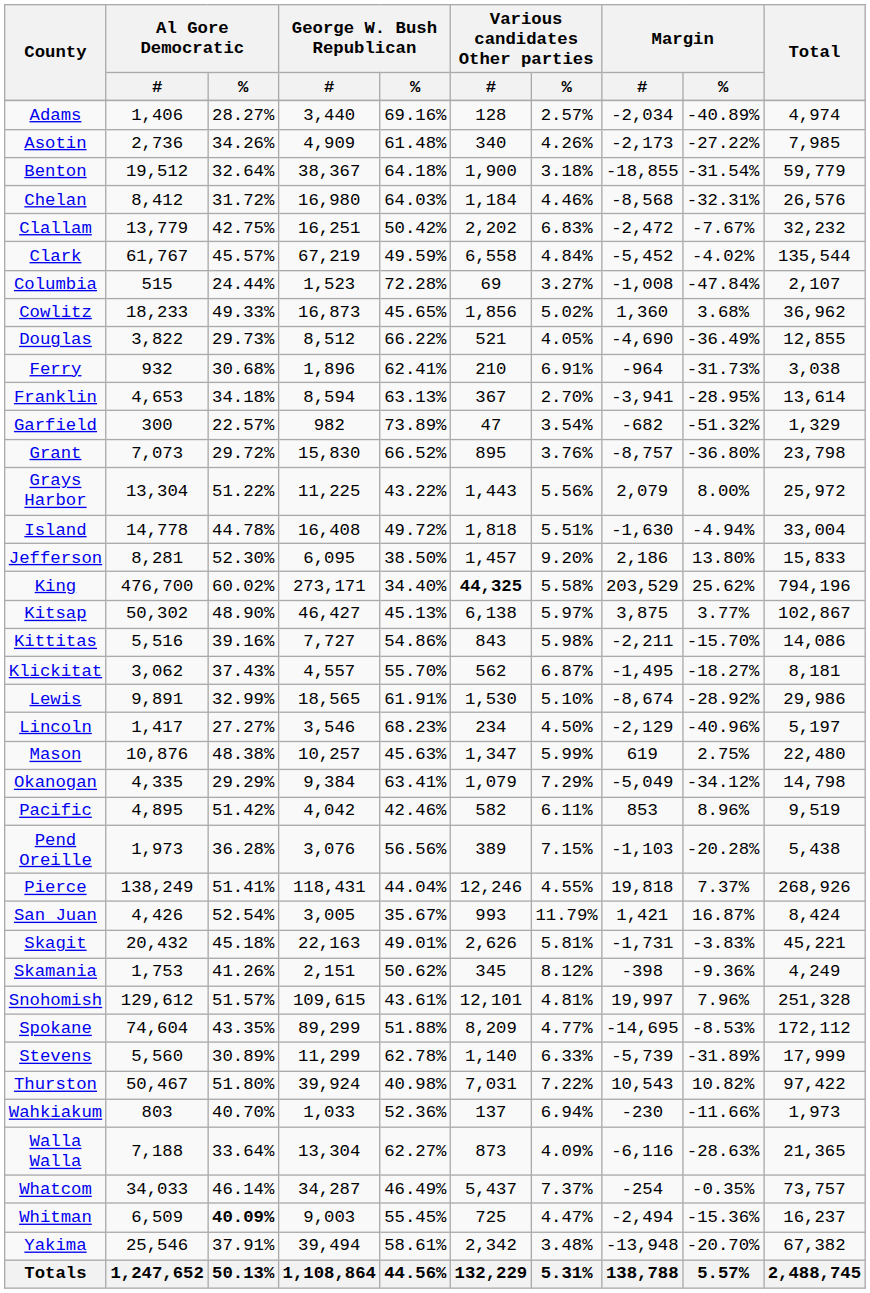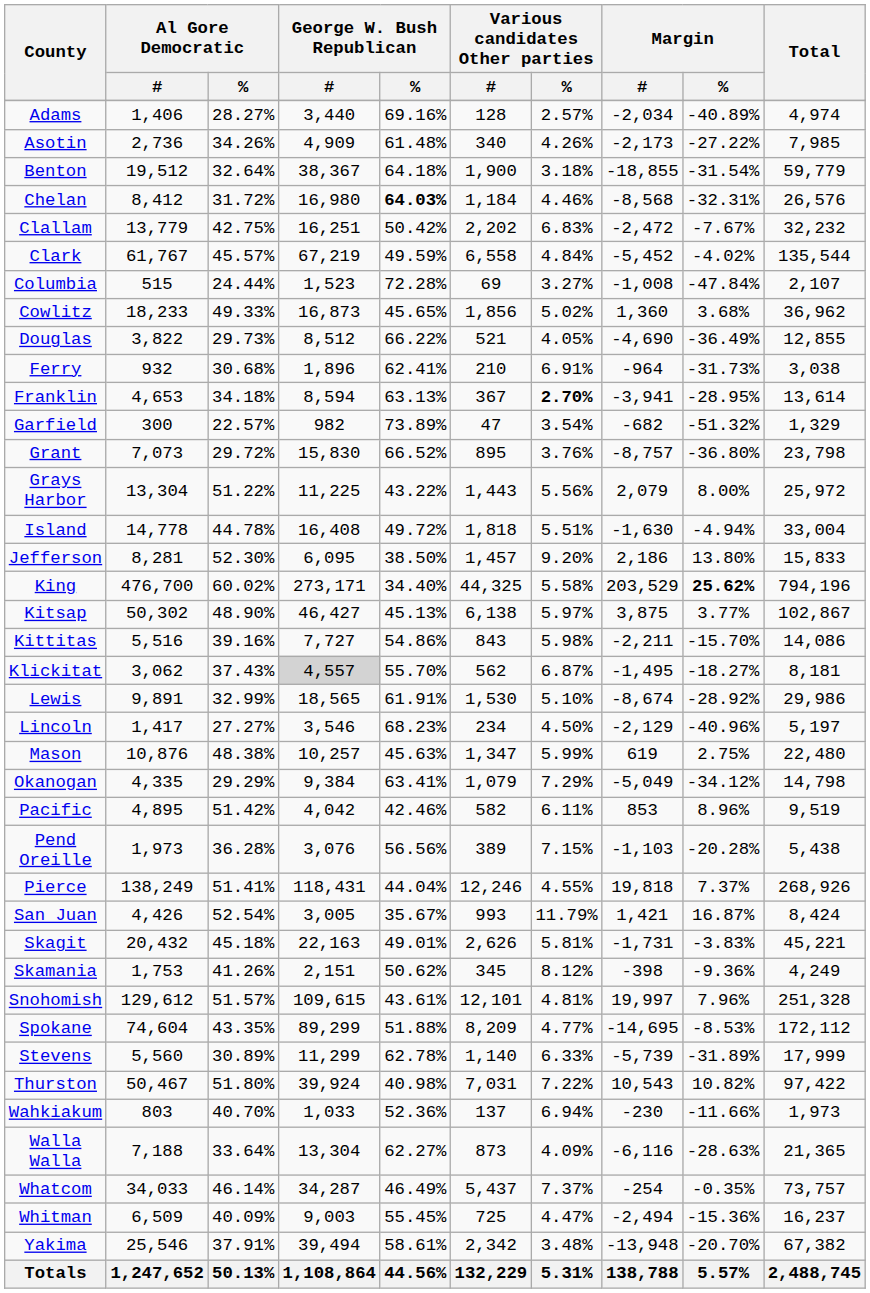(415, 200) normal -> (415, 200) bold
(567, 397) normal -> (567, 397) bold
(491, 586) bold -> (491, 586) normal
(723, 586) normal -> (723, 586) bold
(329, 670) no background -> (329, 670) lightgrey background
(243, 1218) bold -> (243, 1218) normal
